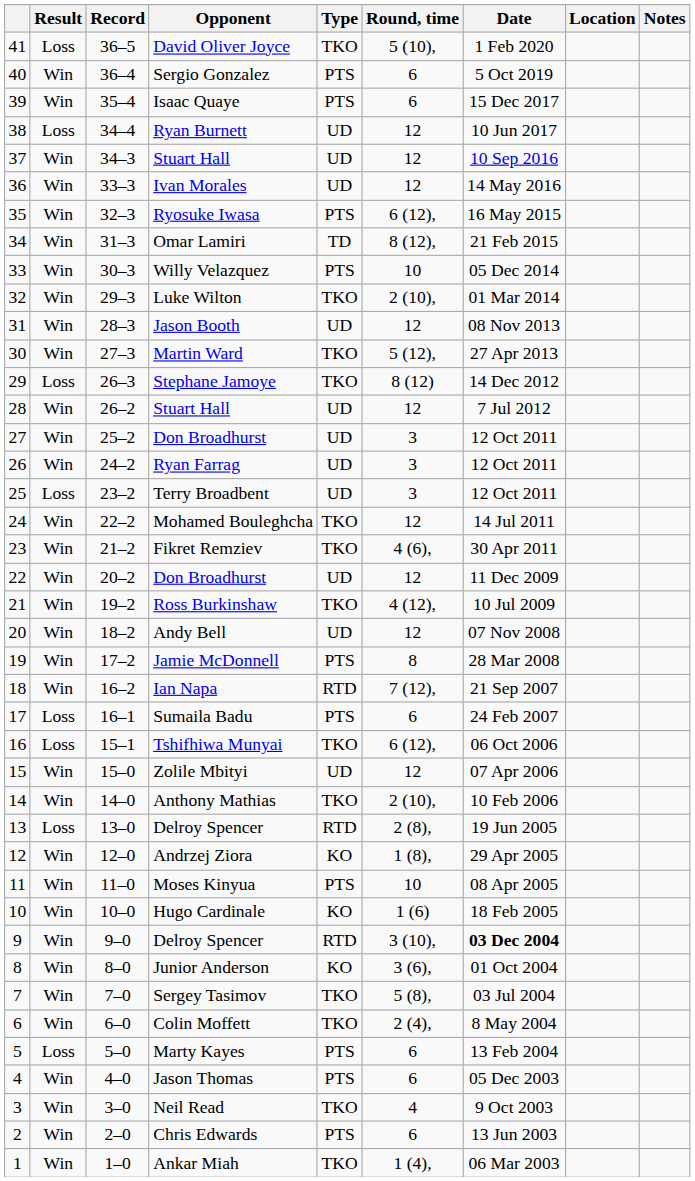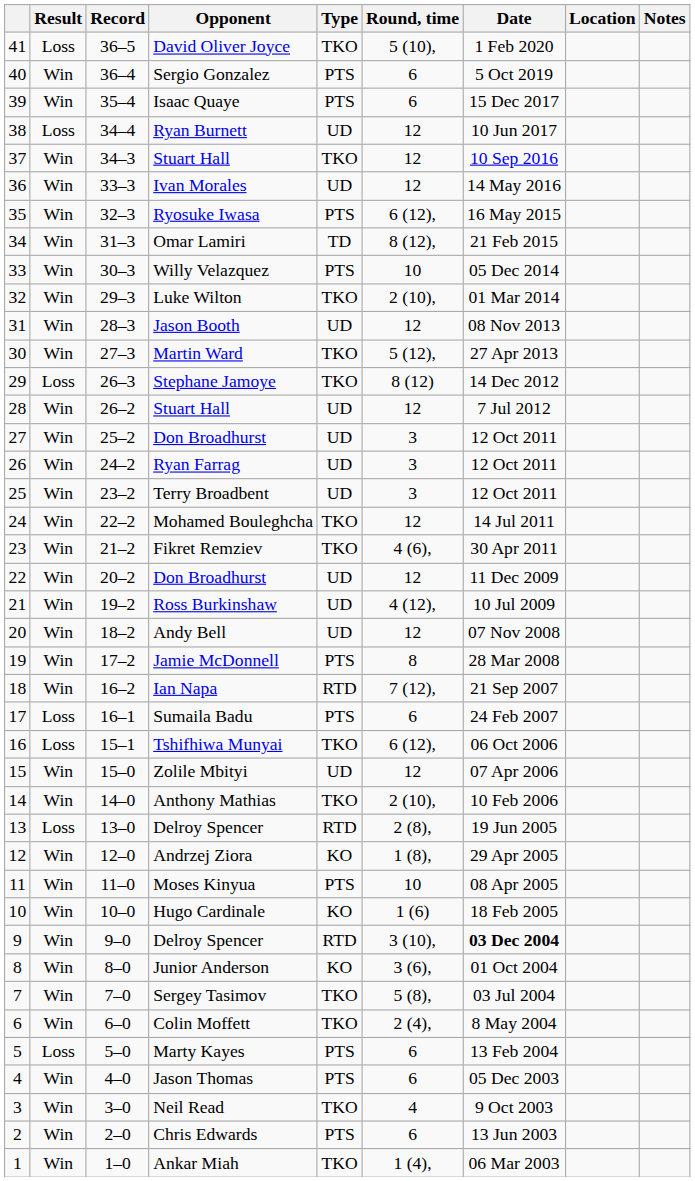(340, 158) UD -> (340, 158) TKO
(58, 492) Loss -> (58, 492) Win
(340, 604) TKO -> (340, 604) UD
